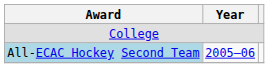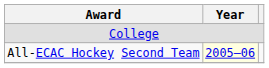(103, 53) lightblue background -> (103, 53) no background
(230, 53) no background -> (230, 53) lightyellow background
